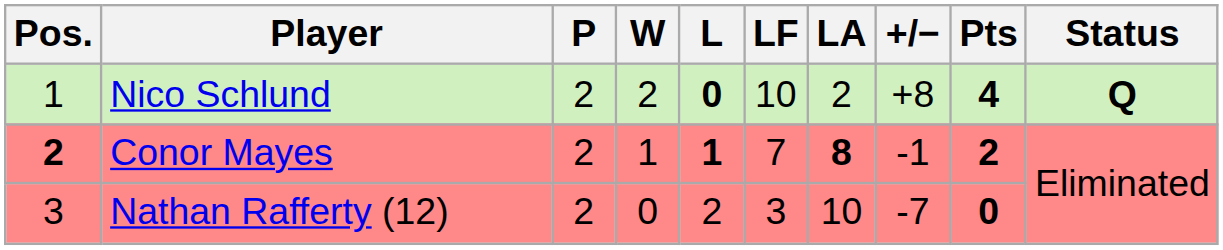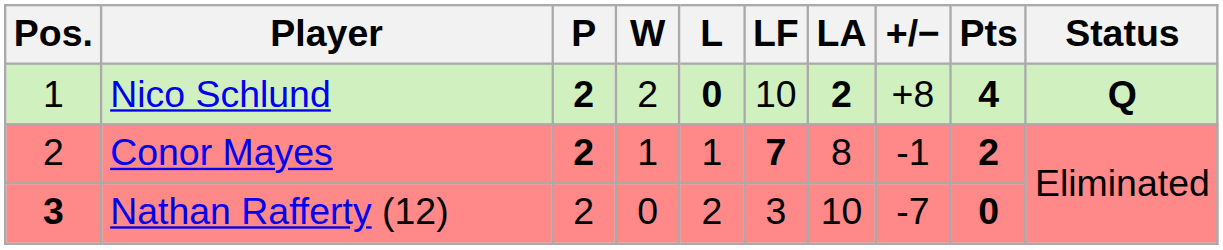(584, 93) normal -> (584, 93) bold
(841, 93) normal -> (841, 93) bold
(53, 152) bold -> (53, 152) normal
(584, 152) normal -> (584, 152) bold
(712, 152) bold -> (712, 152) normal
(776, 152) normal -> (776, 152) bold
(841, 152) bold -> (841, 152) normal
(53, 212) normal -> (53, 212) bold
